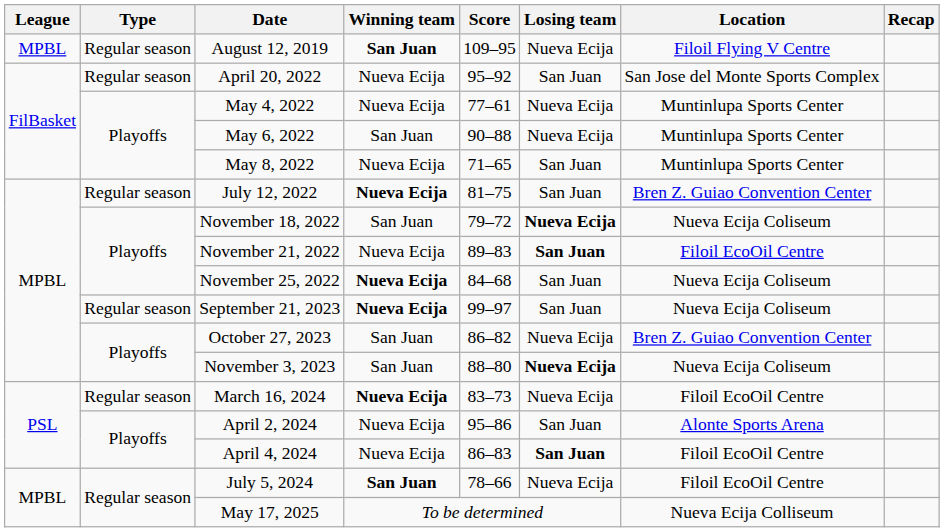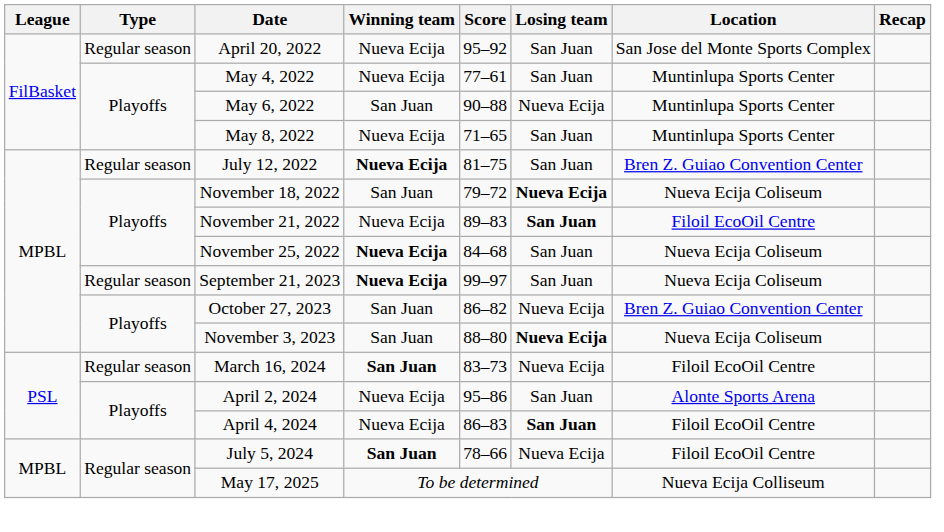- row: (270, 48)
(570, 106) Nueva Ecija -> (561, 77) San Juan
(402, 396) Nueva Ecija -> (402, 367) San Juan
